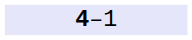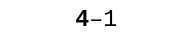(96, 20) lavender background -> (96, 20) no background
